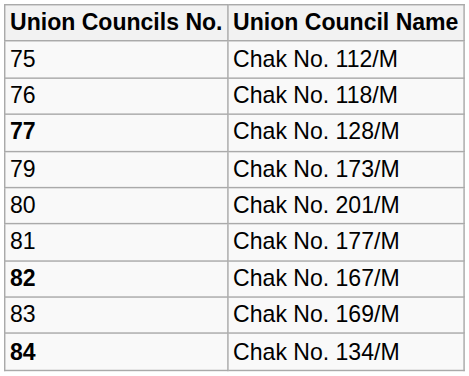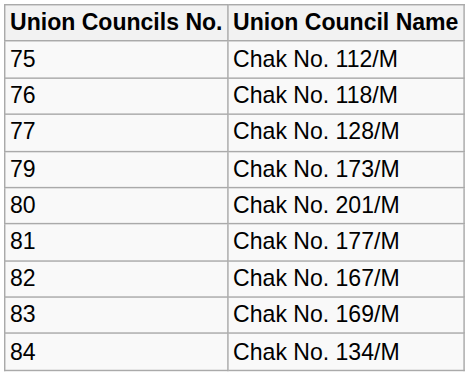(23, 132) bold -> (23, 132) normal
(23, 278) bold -> (23, 278) normal
(23, 351) bold -> (23, 351) normal
